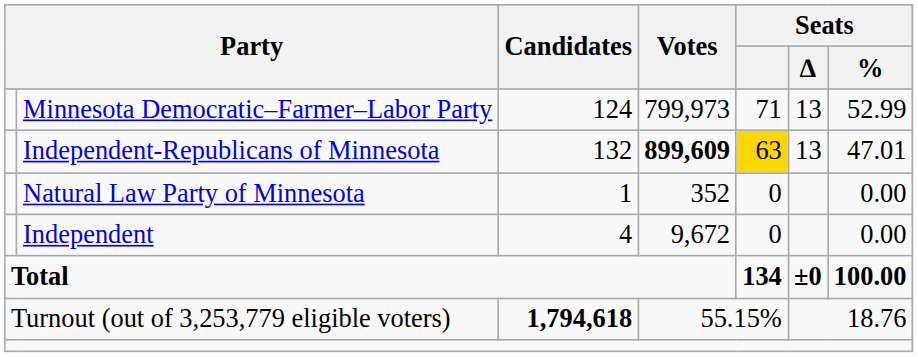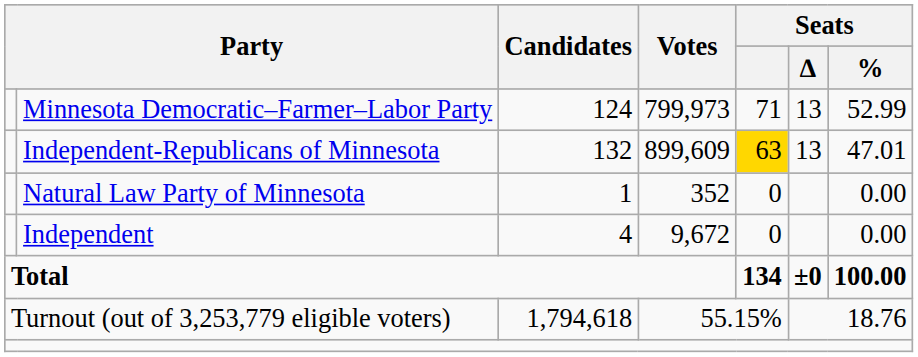(687, 151) bold -> (687, 151) normal
(579, 318) bold -> (579, 318) normal
